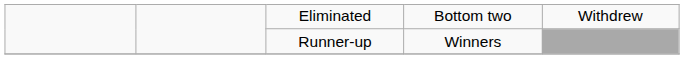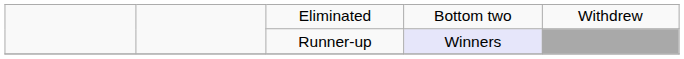(473, 41) no background -> (473, 41) lavender background
